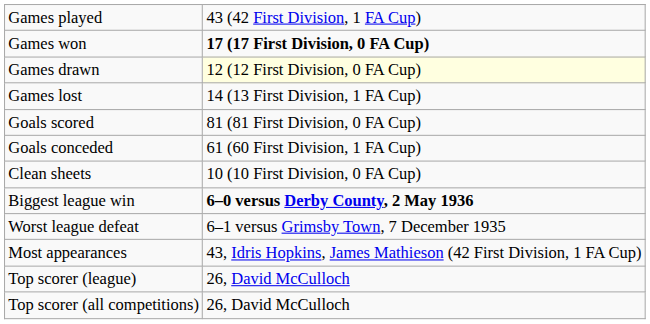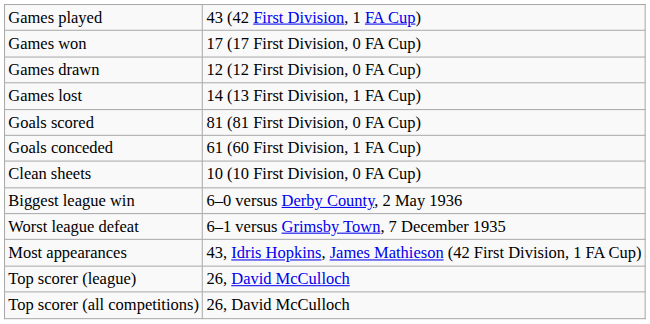(318, 43) bold -> (314, 43) normal
(314, 69) lightyellow background -> (314, 69) no background
(340, 200) bold -> (334, 200) normal
